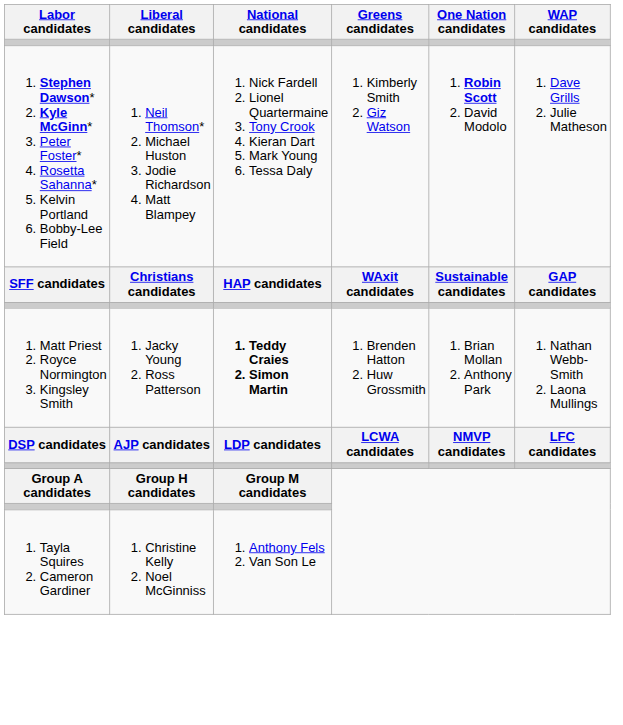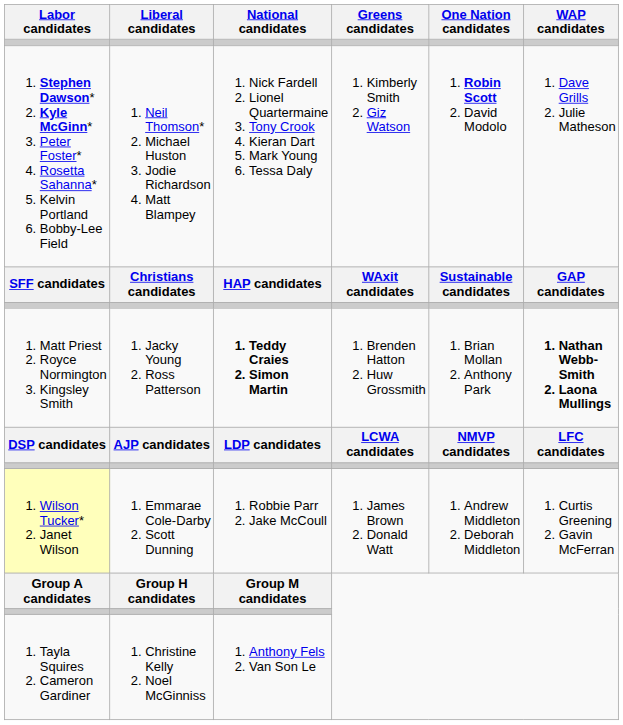(562, 375) normal -> (571, 375) bold
+ row: (57, 528)
